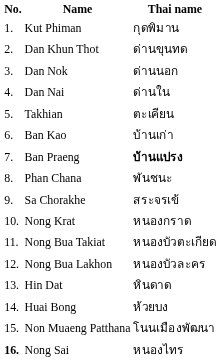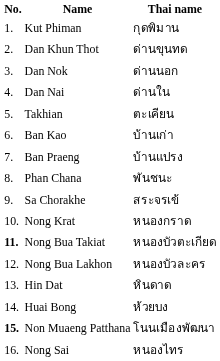(158, 157) bold -> (158, 157) normal
(11, 242) normal -> (11, 242) bold
(12, 328) normal -> (12, 328) bold
(12, 349) bold -> (12, 349) normal
